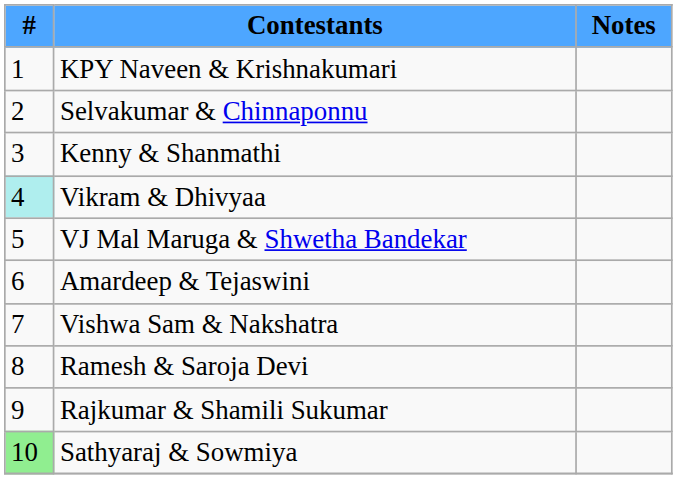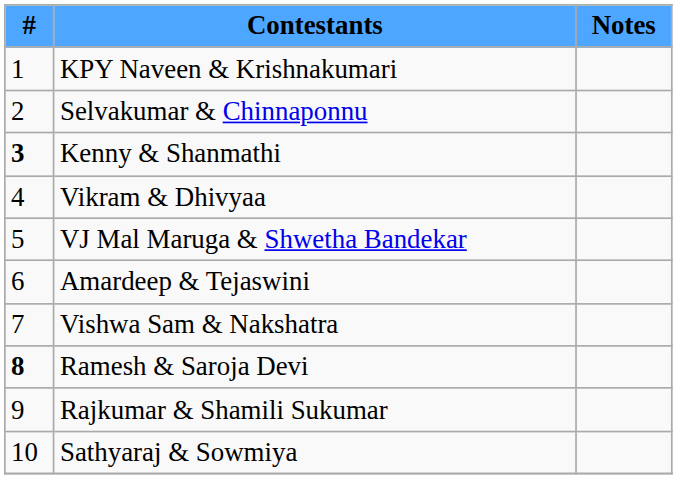(18, 153) normal -> (18, 153) bold
(18, 196) paleturquoise background -> (18, 196) no background
(18, 366) normal -> (18, 366) bold
(24, 452) lightgreen background -> (24, 452) no background
